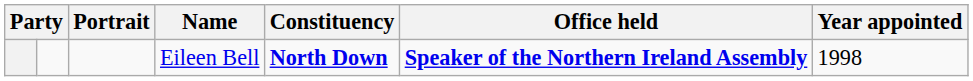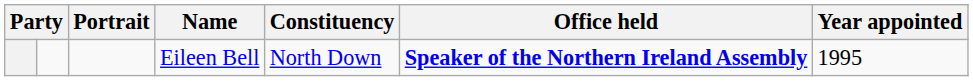(329, 57) bold -> (326, 57) normal
(840, 57) 1998 -> (840, 57) 1995
